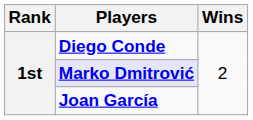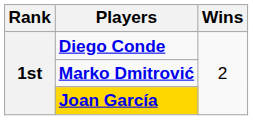(126, 73) lavender background -> (126, 73) no background
(108, 100) no background -> (108, 100) gold background
